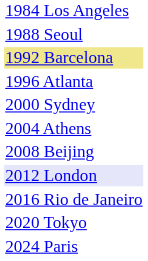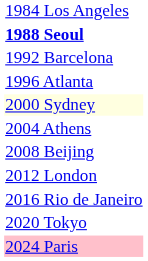(44, 34) normal -> (44, 34) bold
(59, 57) khaki background -> (59, 57) no background
(50, 104) no background -> (50, 104) lightyellow background
(51, 175) lavender background -> (51, 175) no background
(42, 246) no background -> (42, 246) pink background
